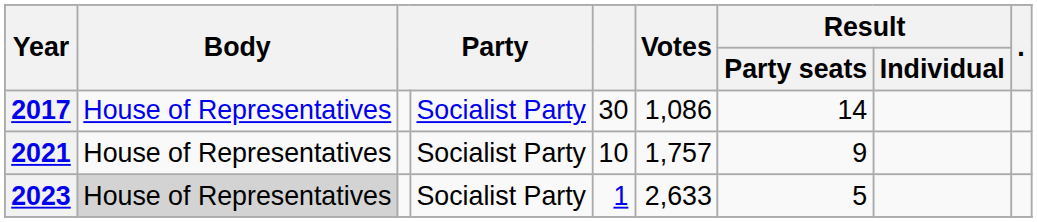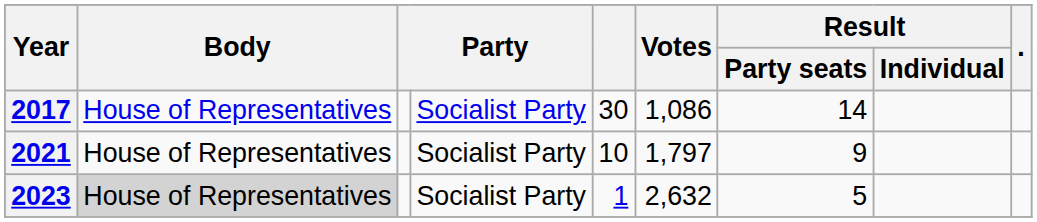(678, 153) 1,757 -> (678, 153) 1,797
(678, 196) 2,633 -> (678, 196) 2,632
